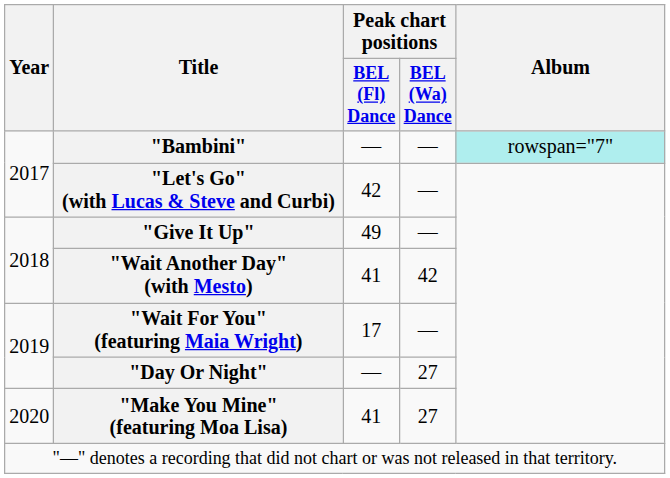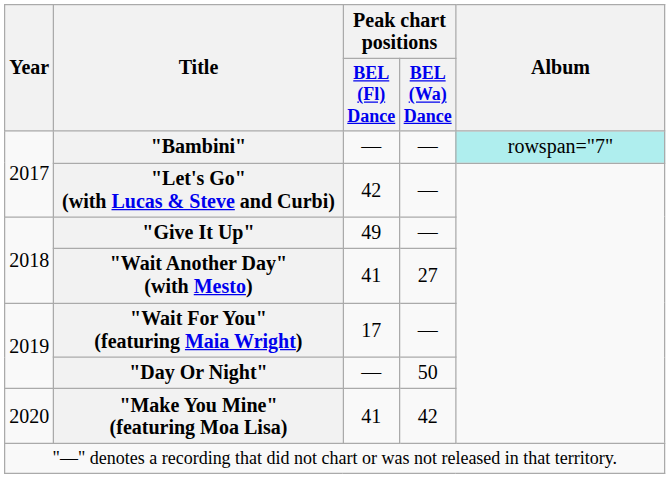(428, 275) 42 -> (428, 275) 27
(428, 372) 27 -> (428, 372) 50
(428, 415) 27 -> (428, 415) 42
